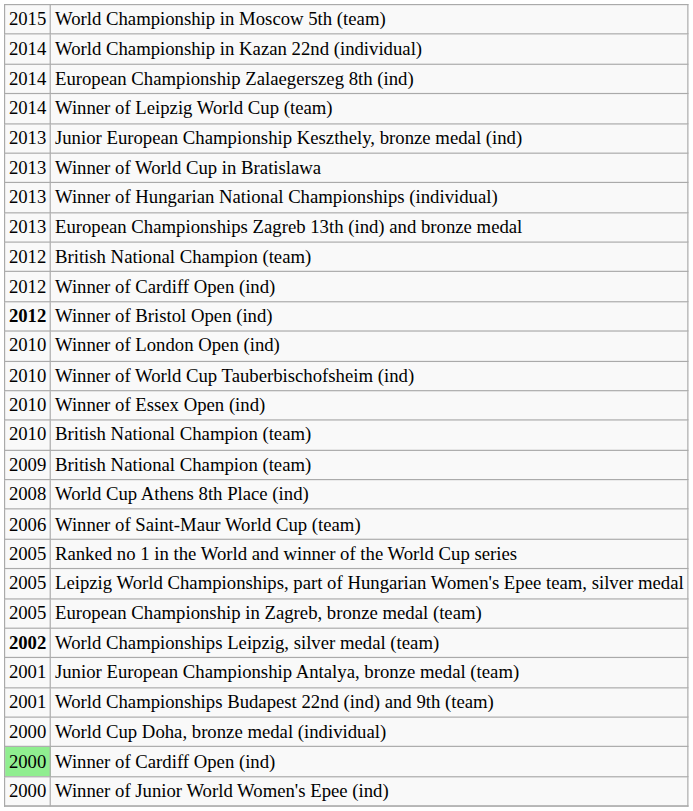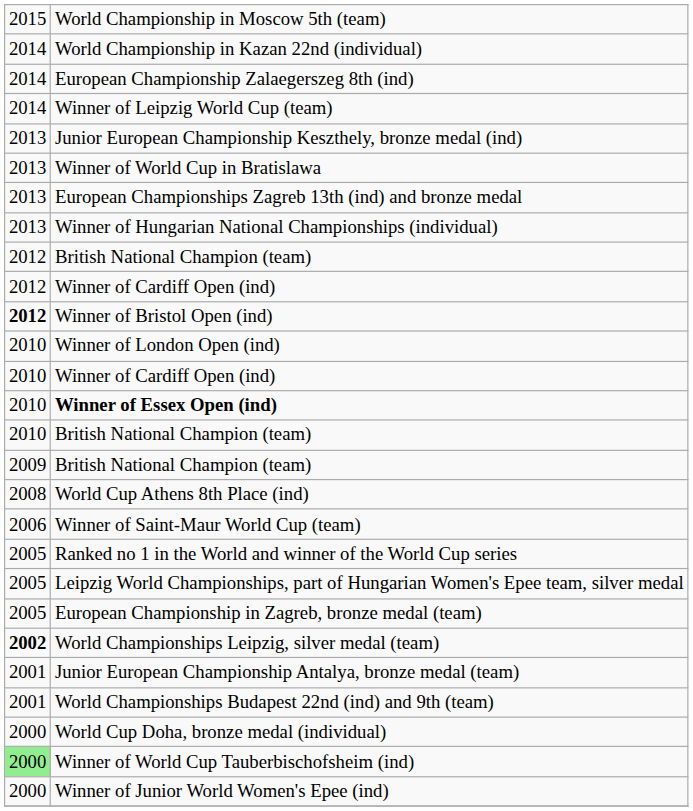(276, 197) Winner of Hungarian National Championships (individual) -> (289, 197) European Championships Zagreb 13th (ind) and bronze medal
(289, 227) European Championships Zagreb 13th (ind) and bronze medal -> (276, 227) Winner of Hungarian National Championships (individual)
(235, 375) Winner of World Cup Tauberbischofsheim (ind) -> (165, 375) Winner of Cardiff Open (ind)
(160, 405) normal -> (166, 405) bold
(165, 761) Winner of Cardiff Open (ind) -> (235, 761) Winner of World Cup Tauberbischofsheim (ind)
